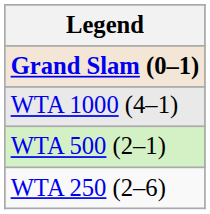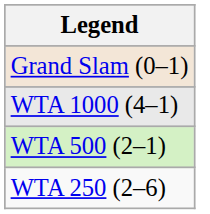(105, 65) bold -> (99, 65) normal
